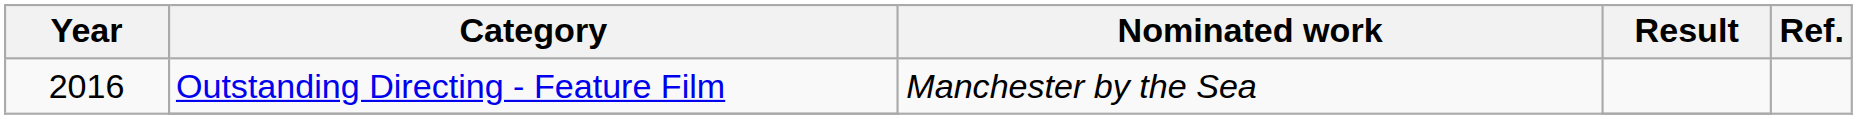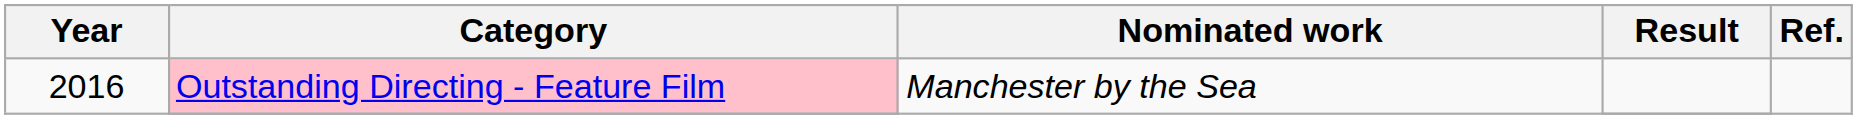(451, 85) no background -> (451, 85) pink background
